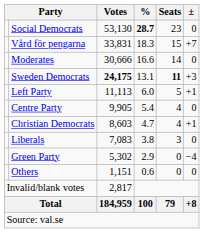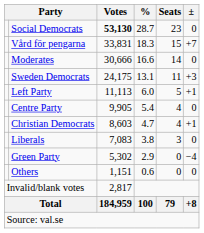(118, 28) normal -> (118, 28) bold
(145, 28) bold -> (145, 28) normal
(118, 76) bold -> (118, 76) normal
(176, 76) bold -> (176, 76) normal
